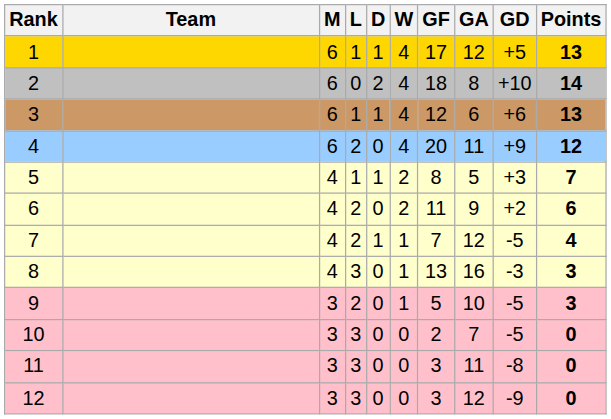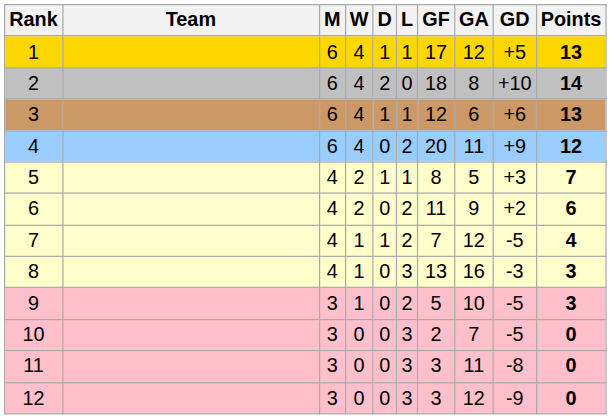columns swapped: (404, 20) <-> (356, 20)
